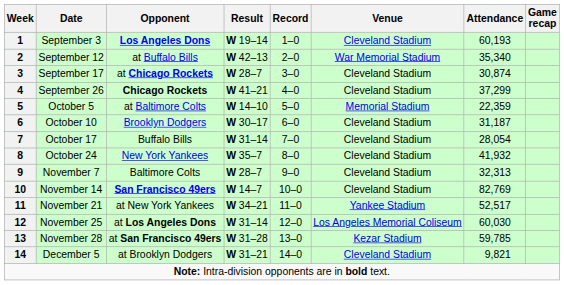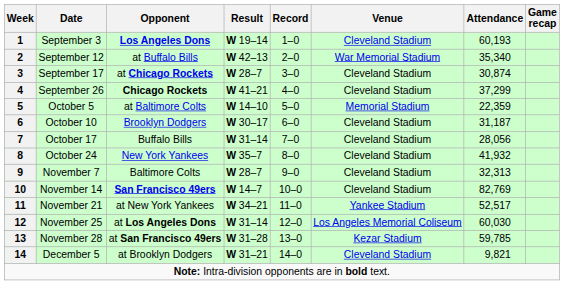(495, 139) 28,054 -> (495, 139) 28,056
